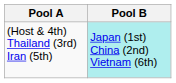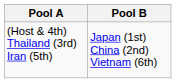(124, 50) paleturquoise background -> (124, 50) no background
